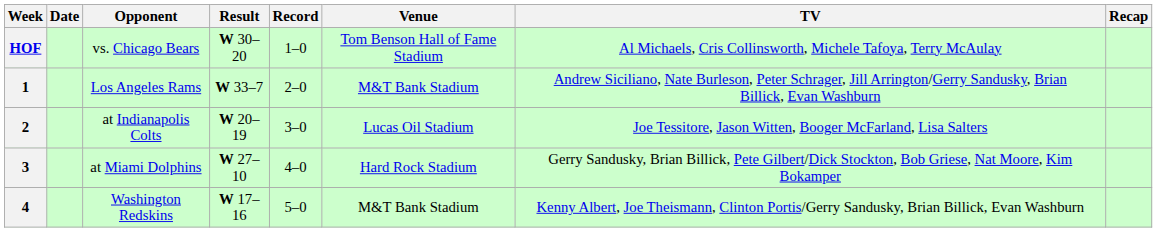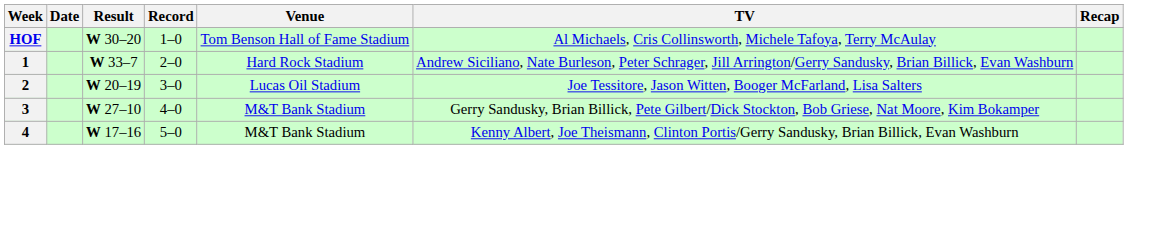- column: (146, 16)
(418, 87) M&T Bank Stadium -> (305, 62) Hard Rock Stadium
(418, 167) Hard Rock Stadium -> (305, 109) M&T Bank Stadium
